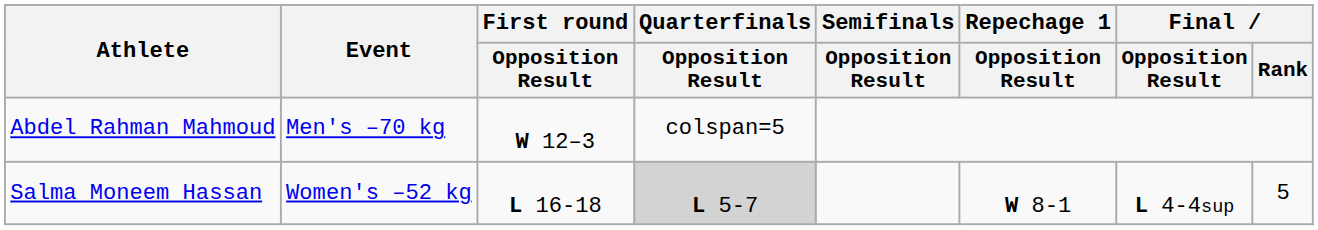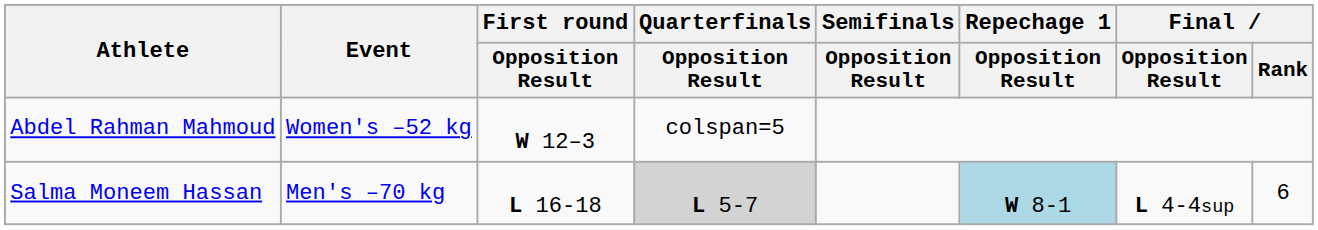(366, 129) Men's –70 kg -> (379, 129) Women's –52 kg
(379, 193) Women's –52 kg -> (366, 193) Men's –70 kg
(1038, 206) no background -> (1038, 206) lightblue background
(1283, 193) 5 -> (1283, 193) 6
